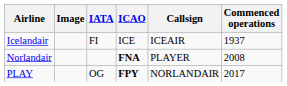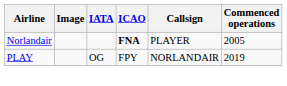- row: (28, 40)
(234, 57) 2008 -> (234, 40) 2005
(128, 73) bold -> (128, 57) normal
(234, 73) 2017 -> (234, 57) 2019
